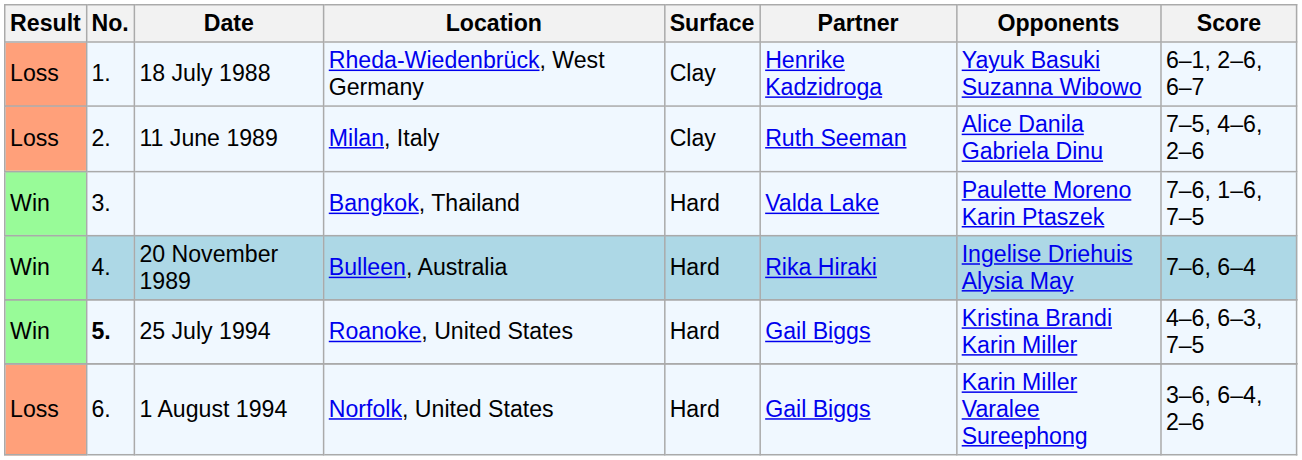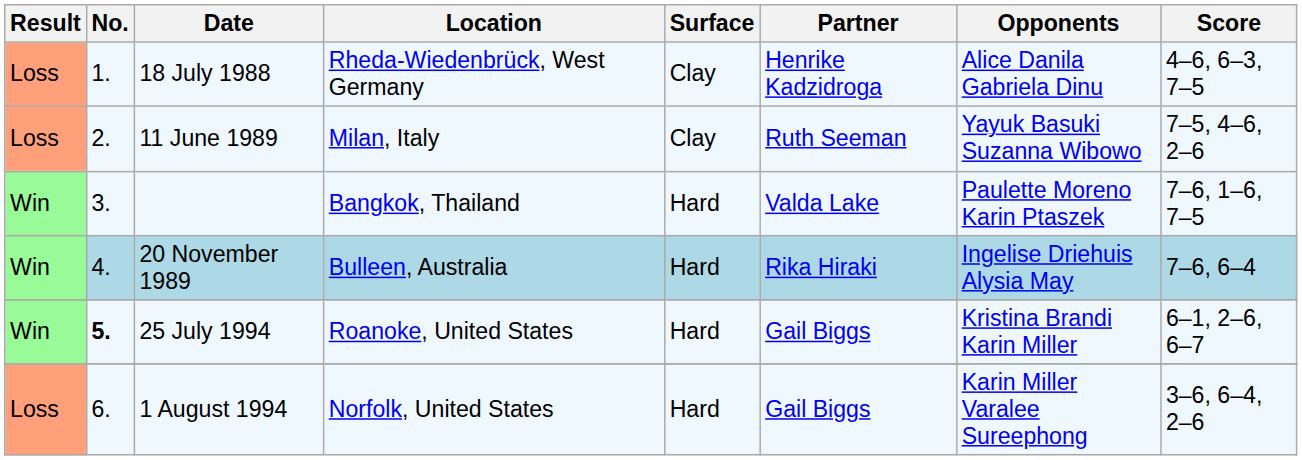(1052, 73) Yayuk Basuki Suzanna Wibowo -> (1032, 73) Alice Danila Gabriela Dinu
(1214, 73) 6–1, 2–6, 6–7 -> (1214, 73) 4–6, 6–3, 7–5
(1032, 138) Alice Danila Gabriela Dinu -> (1052, 138) Yayuk Basuki Suzanna Wibowo
(1214, 331) 4–6, 6–3, 7–5 -> (1214, 331) 6–1, 2–6, 6–7
